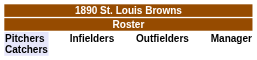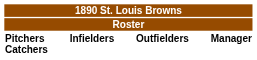(26, 44) lavender background -> (26, 44) no background
